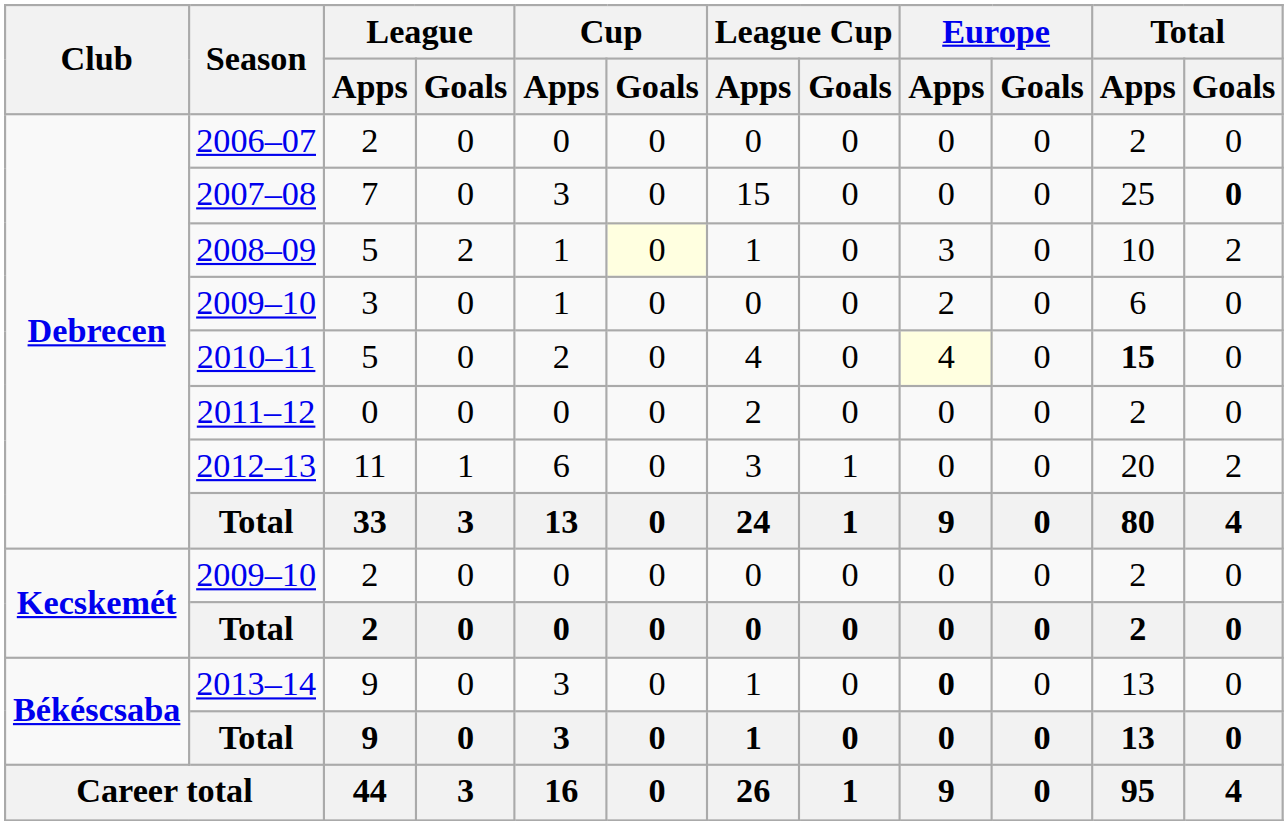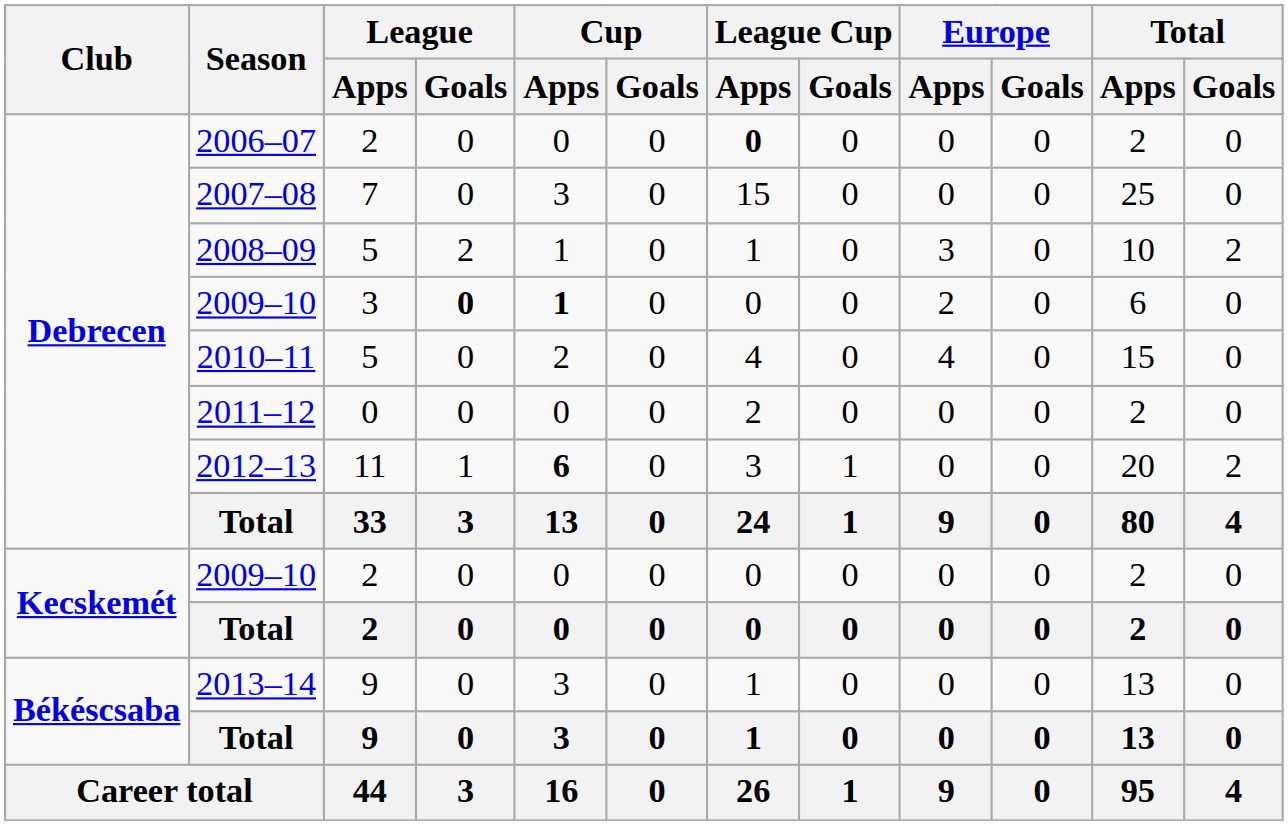(753, 140) normal -> (753, 140) bold
(1234, 194) bold -> (1234, 194) normal
(657, 248) lightyellow background -> (657, 248) no background
(466, 303) normal -> (466, 303) bold
(561, 303) normal -> (561, 303) bold
(946, 357) lightyellow background -> (946, 357) no background
(1138, 357) bold -> (1138, 357) normal
(561, 466) normal -> (561, 466) bold
(946, 683) bold -> (946, 683) normal
